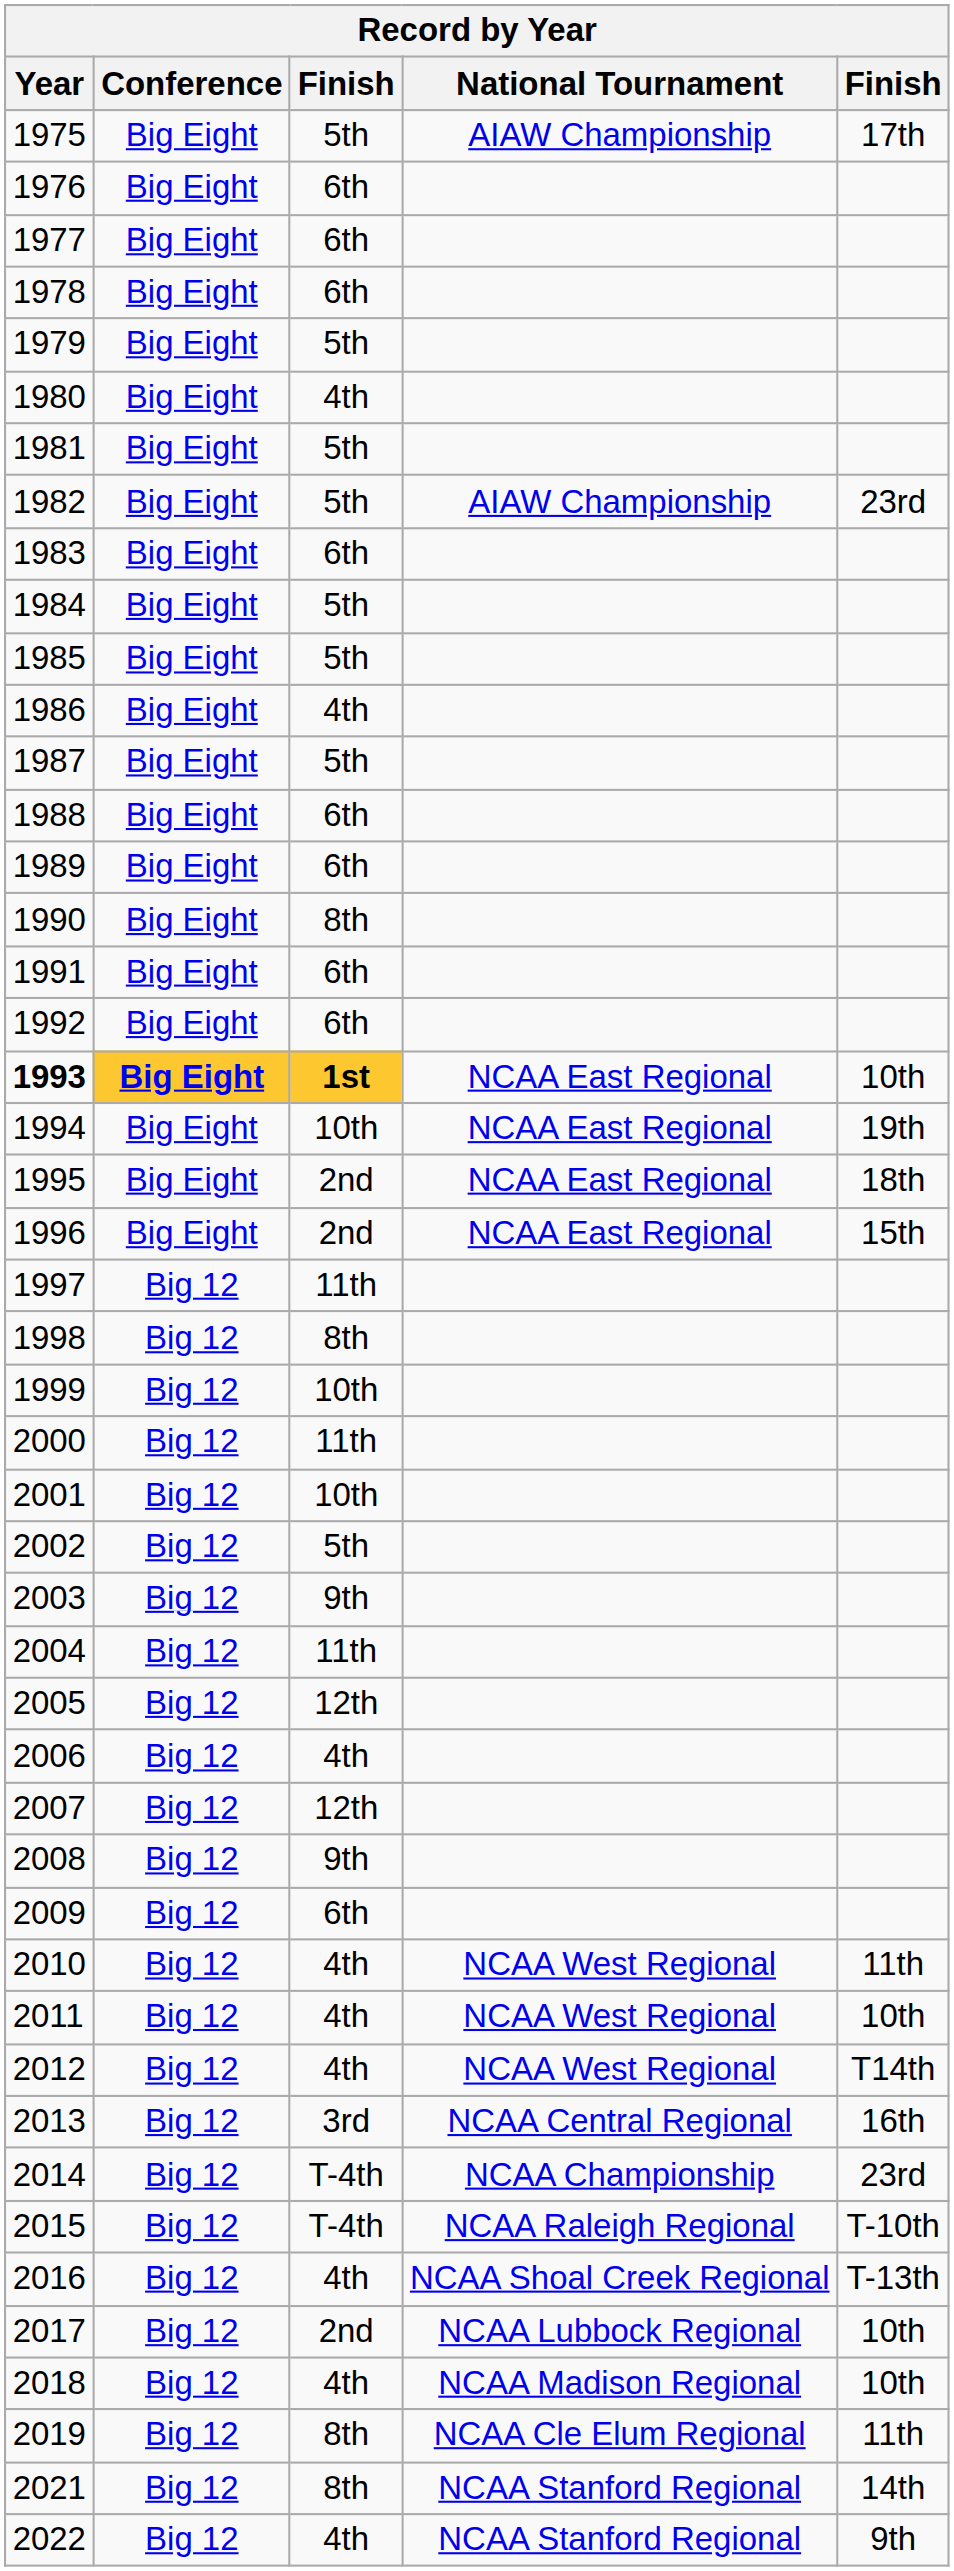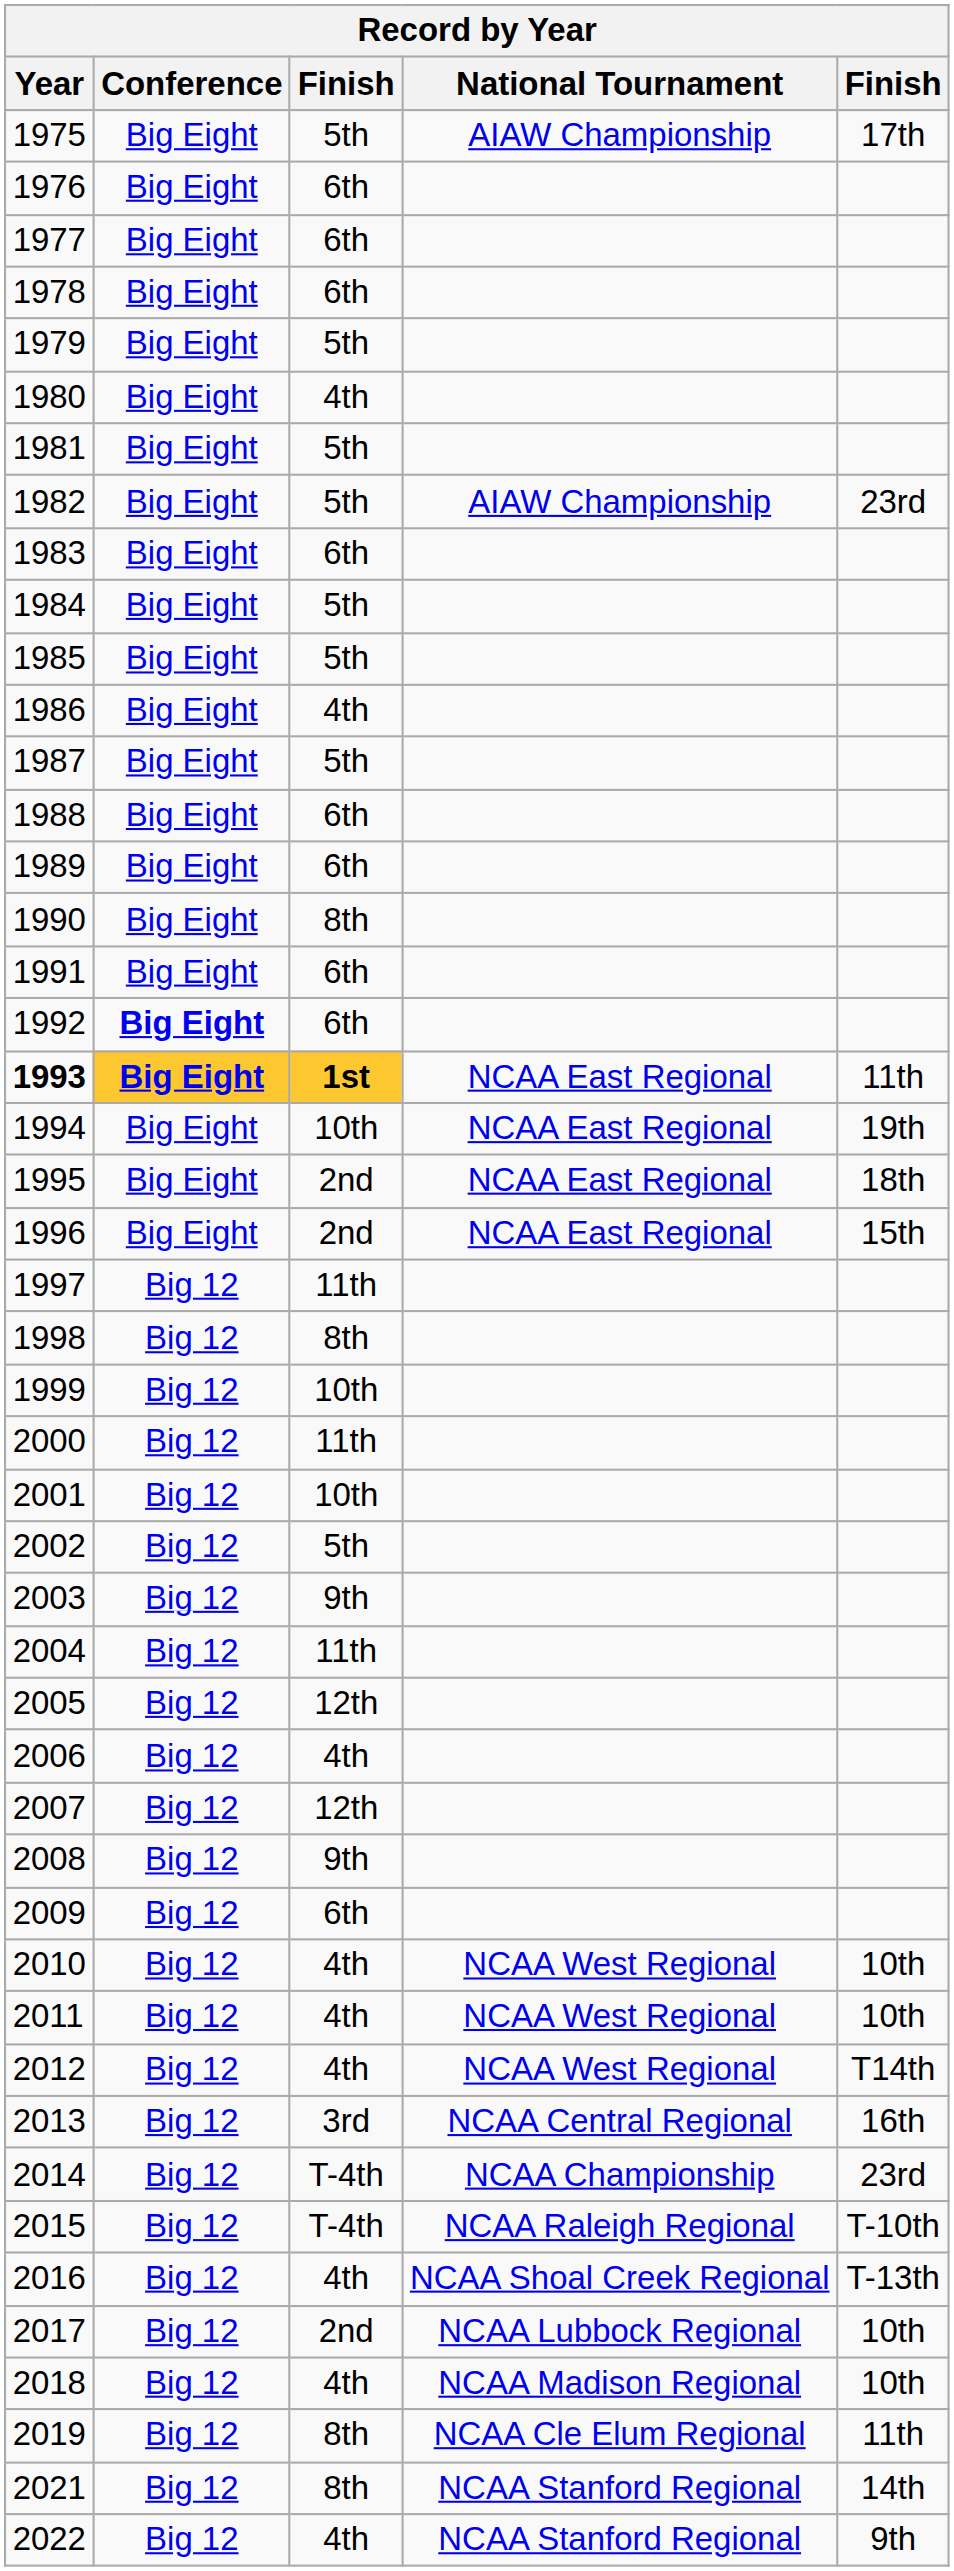(192, 1023) normal -> (192, 1023) bold
(893, 1076) 10th -> (893, 1076) 11th
(893, 1964) 11th -> (893, 1964) 10th
